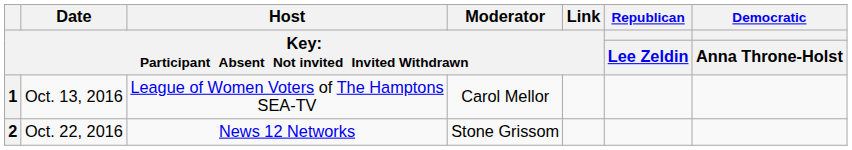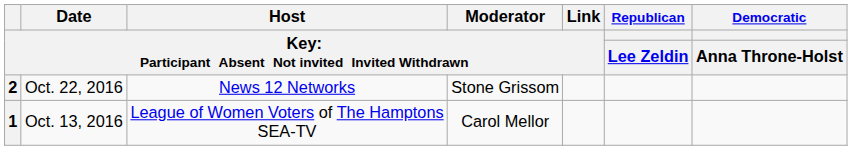rows swapped: (13, 96) <-> (13, 131)
